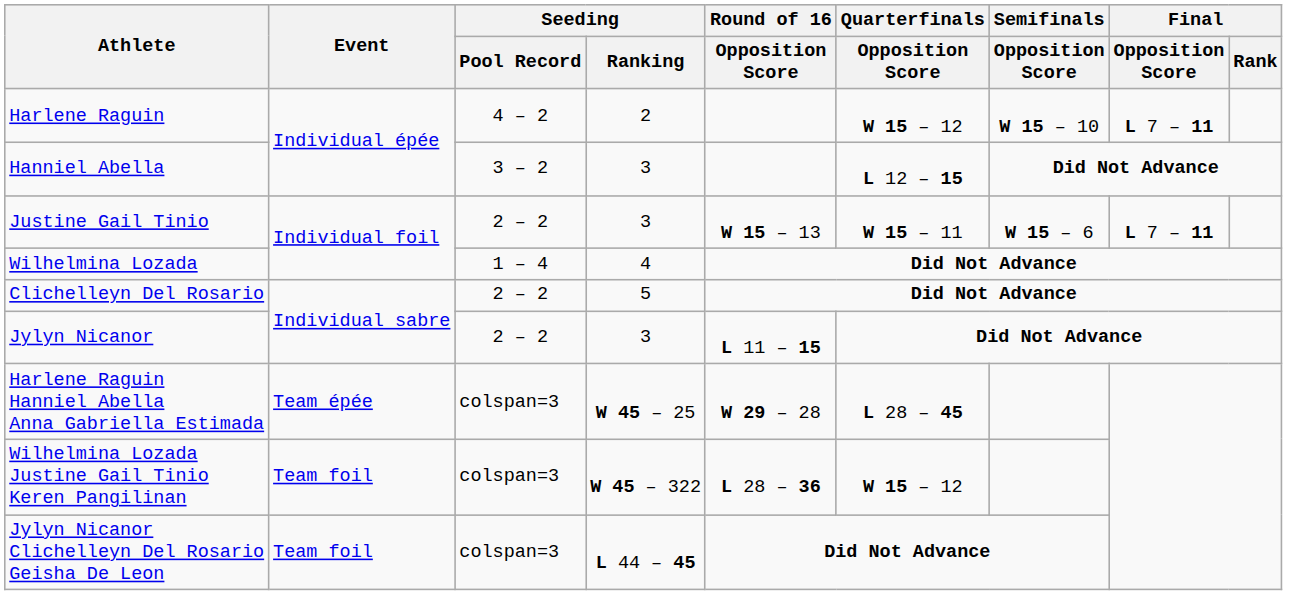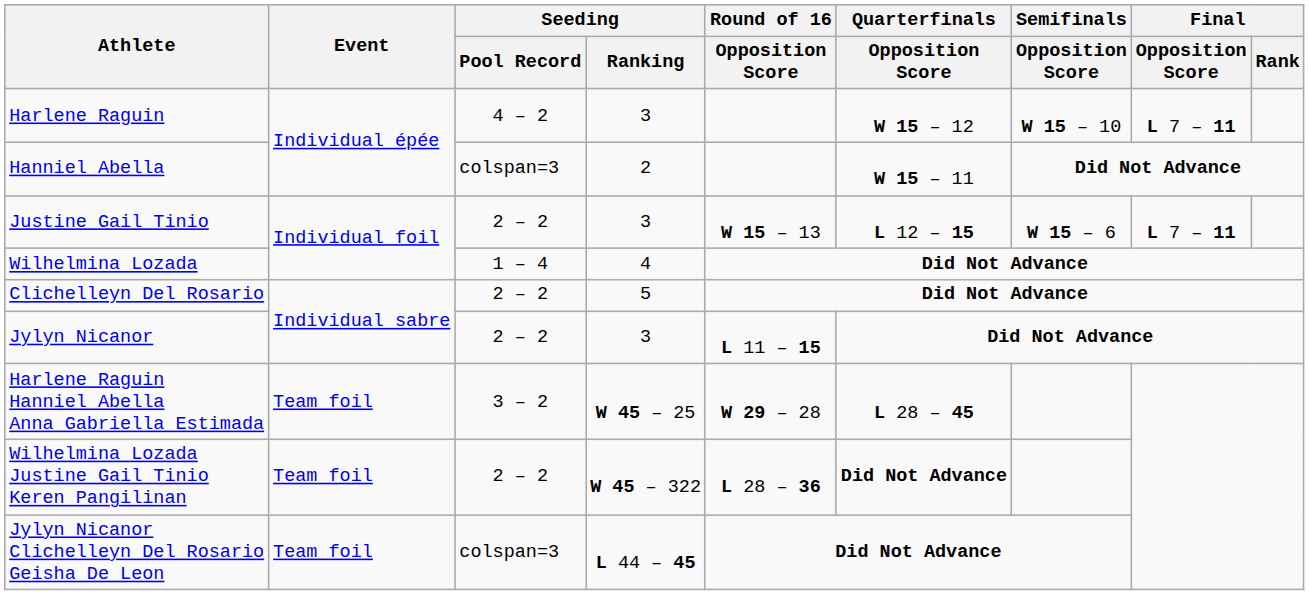(646, 115) 2 -> (646, 115) 3
(520, 168) 3 – 2 -> (509, 168) colspan=3
(646, 168) 3 -> (646, 168) 2
(913, 180) L 12 – 15 -> (924, 180) W 15 – 11
(913, 233) W 15 – 11 -> (924, 233) L 12 – 15
(323, 401) Team épée -> (323, 401) Team foil
(509, 401) colspan=3 -> (520, 401) 3 – 2
(509, 476) colspan=3 -> (520, 476) 2 – 2
(913, 488) W 15 – 12 -> (924, 476) Did Not Advance
